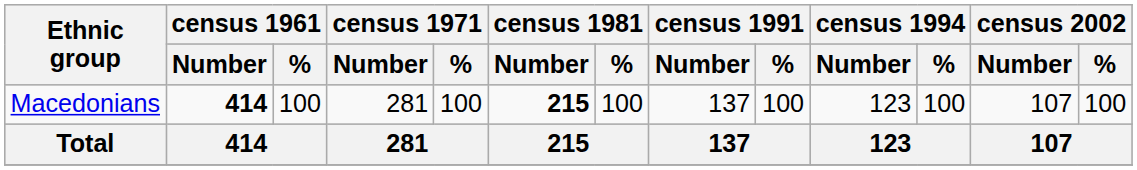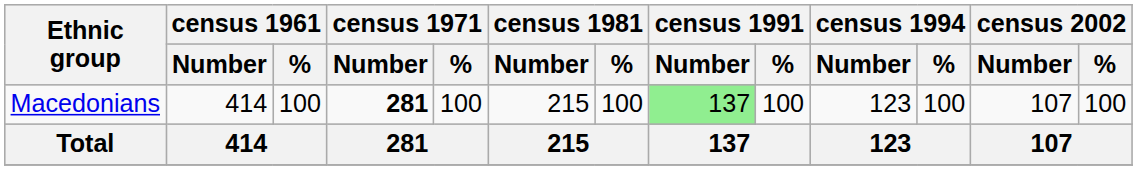(246, 104) bold -> (246, 104) normal
(407, 104) normal -> (407, 104) bold
(568, 104) bold -> (568, 104) normal
(729, 104) no background -> (729, 104) lightgreen background
